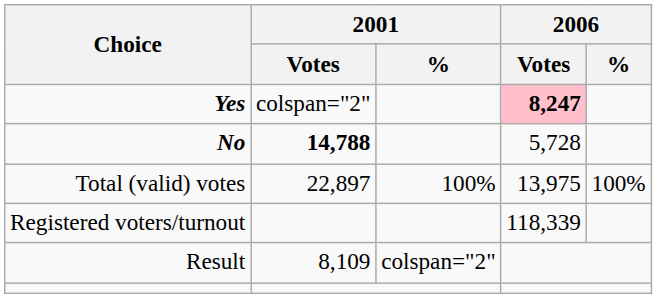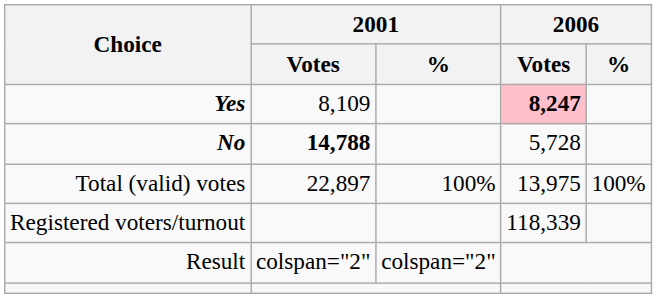(313, 103) colspan="2" -> (344, 103) 8,109
(344, 262) 8,109 -> (313, 262) colspan="2"
